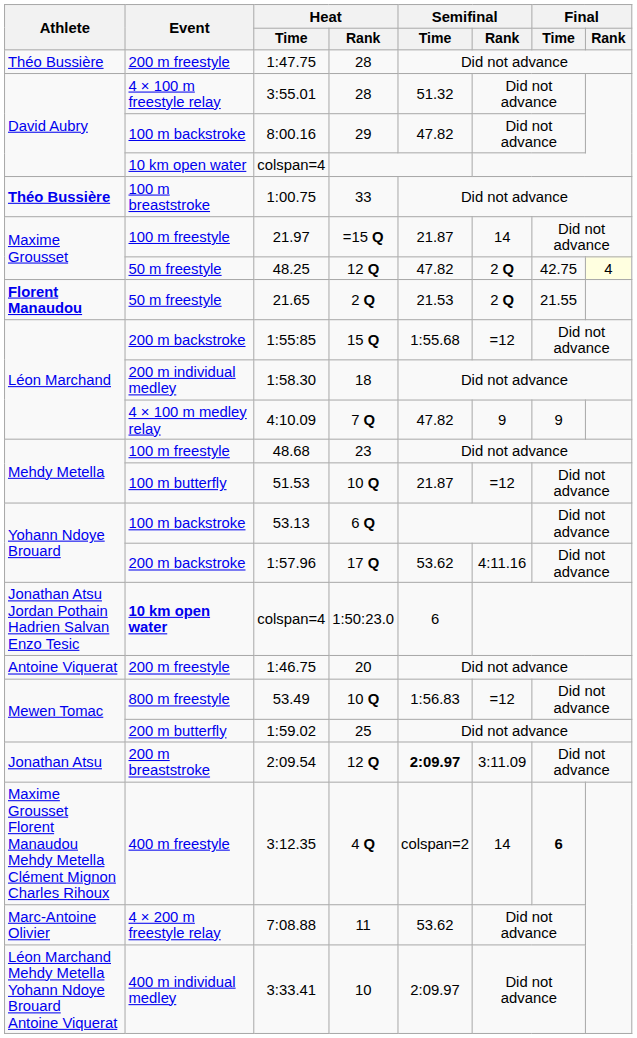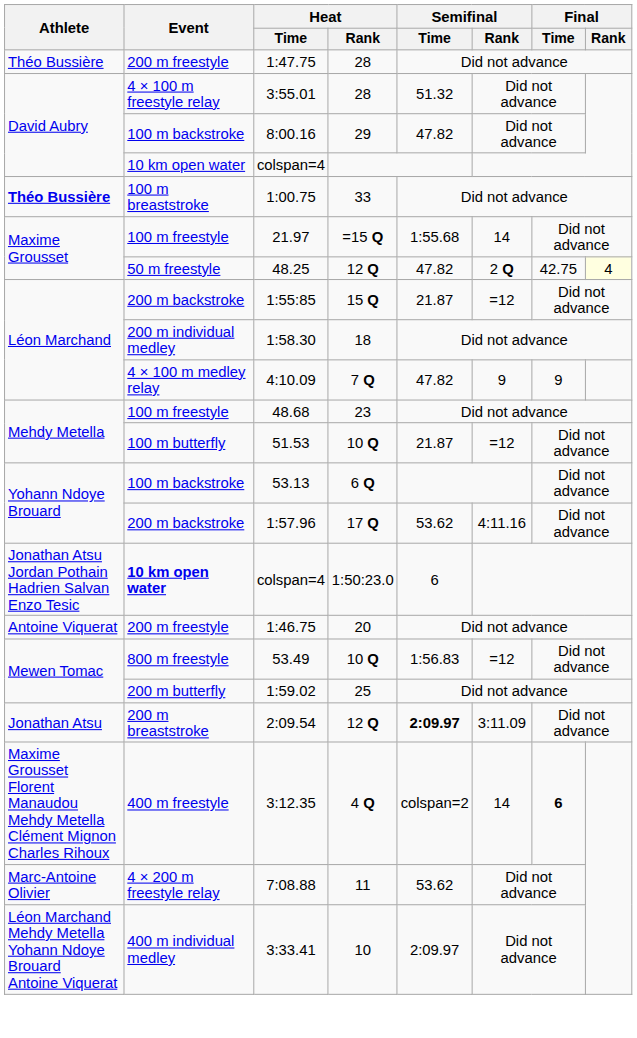(435, 237) 21.87 -> (435, 237) 1:55.68
- row: (291, 300)
(435, 340) 1:55.68 -> (435, 300) 21.87
